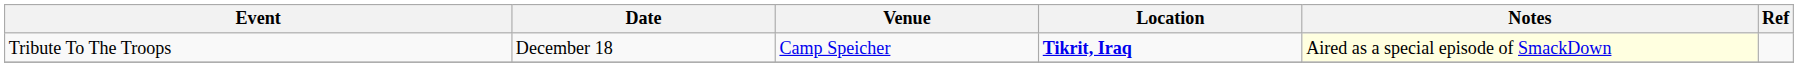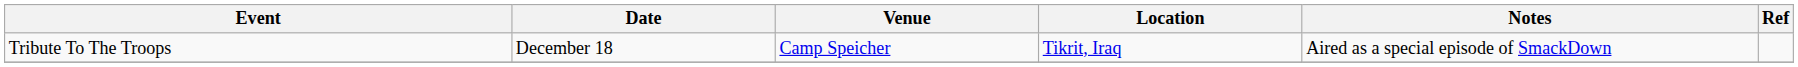(1087, 47) bold -> (1082, 47) normal
(1459, 47) lightyellow background -> (1459, 47) no background
